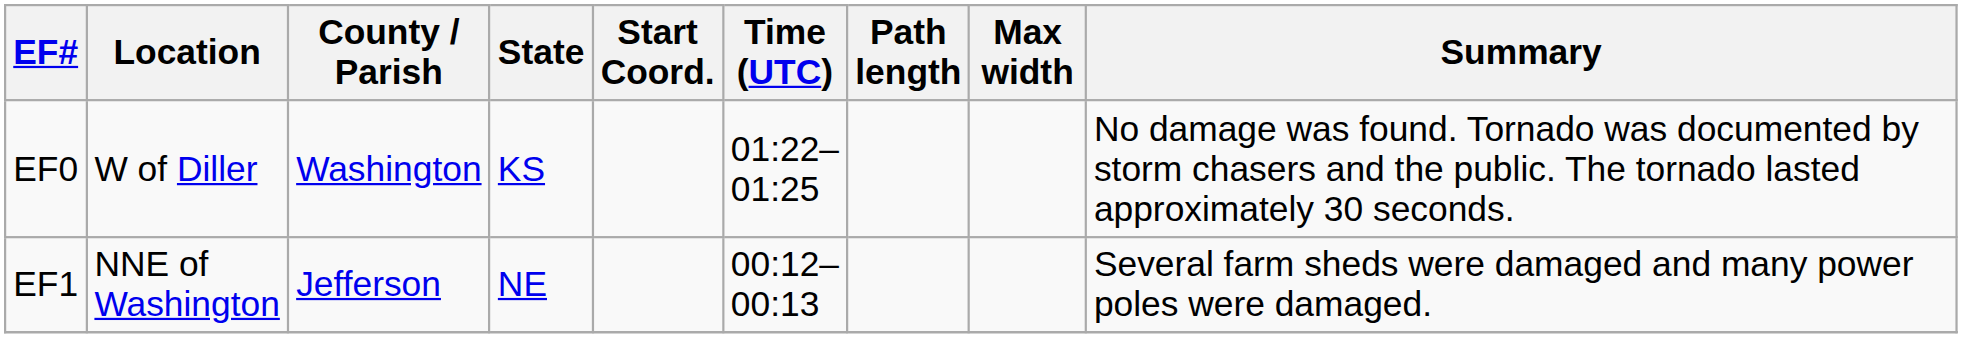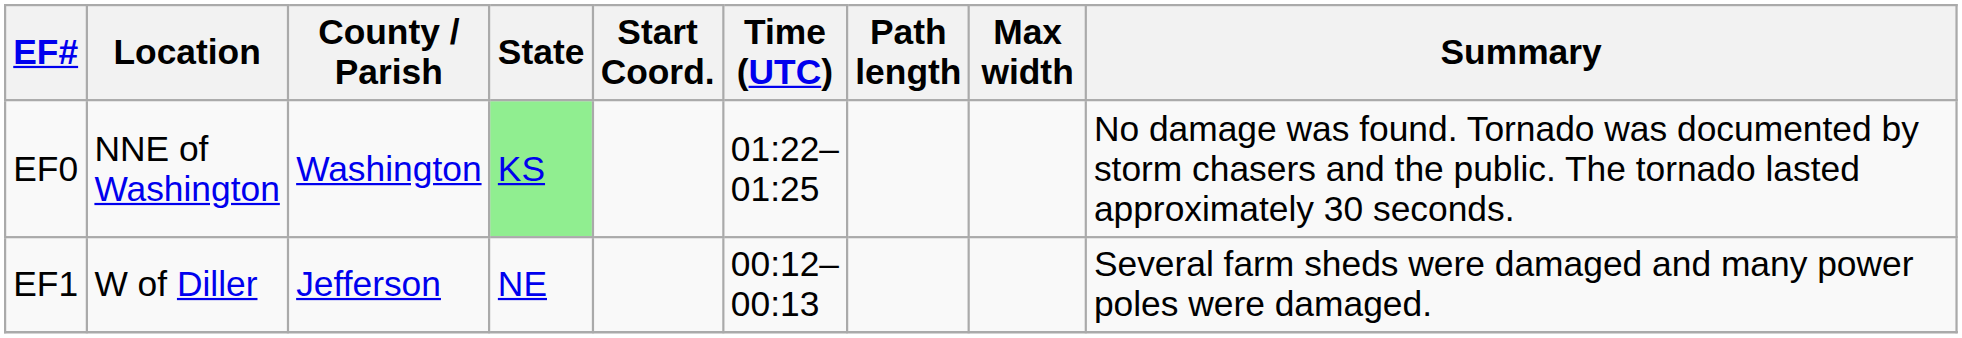(176, 168) W of Diller -> (187, 168) NNE of Washington
(521, 168) no background -> (521, 168) lightgreen background
(187, 283) NNE of Washington -> (176, 283) W of Diller
